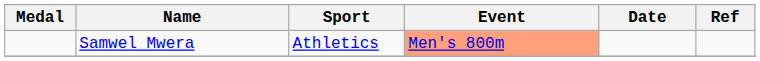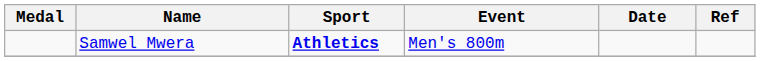(336, 44) normal -> (336, 44) bold
(456, 44) lightsalmon background -> (456, 44) no background
